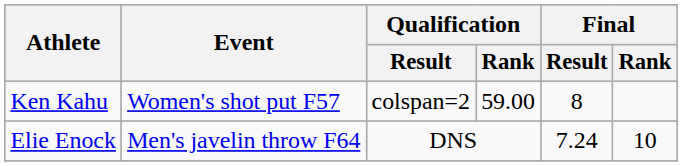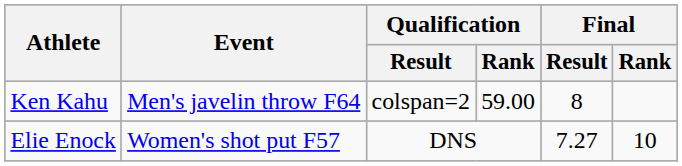(234, 101) Women's shot put F57 -> (244, 101) Men's javelin throw F64
(244, 140) Men's javelin throw F64 -> (234, 140) Women's shot put F57
(577, 140) 7.24 -> (577, 140) 7.27
